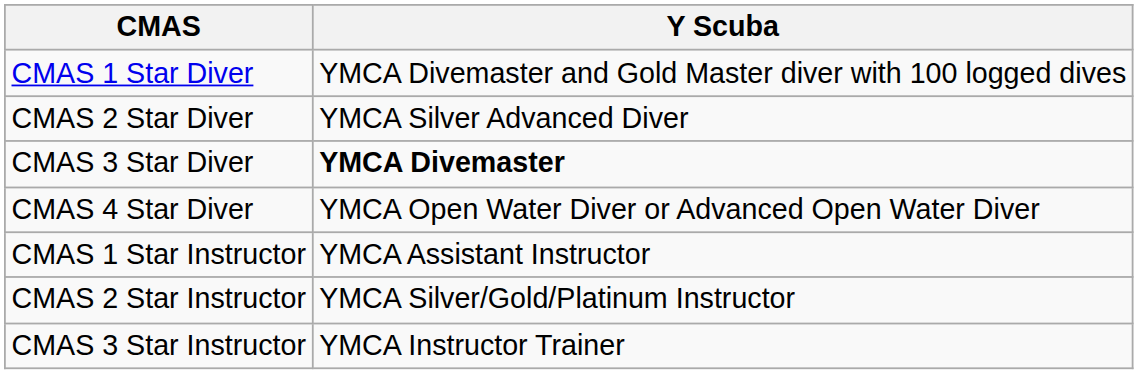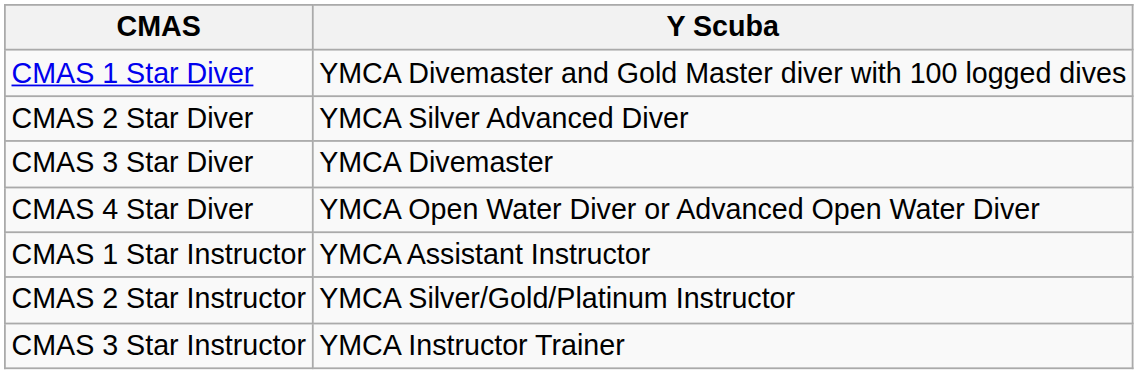(442, 163) bold -> (436, 163) normal
